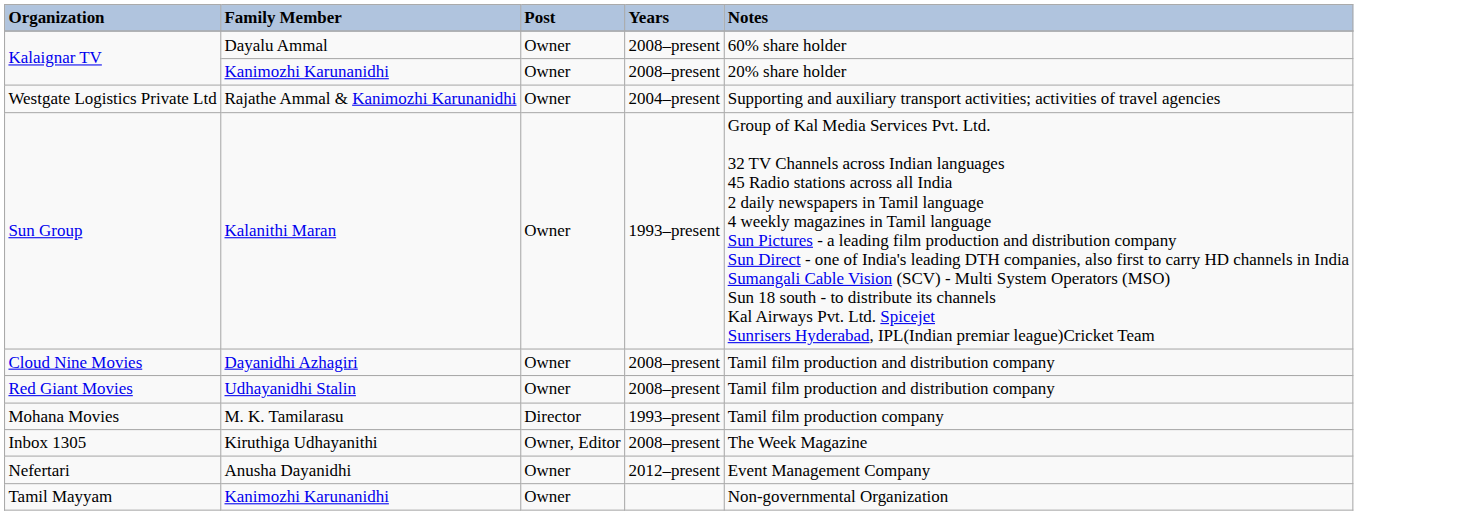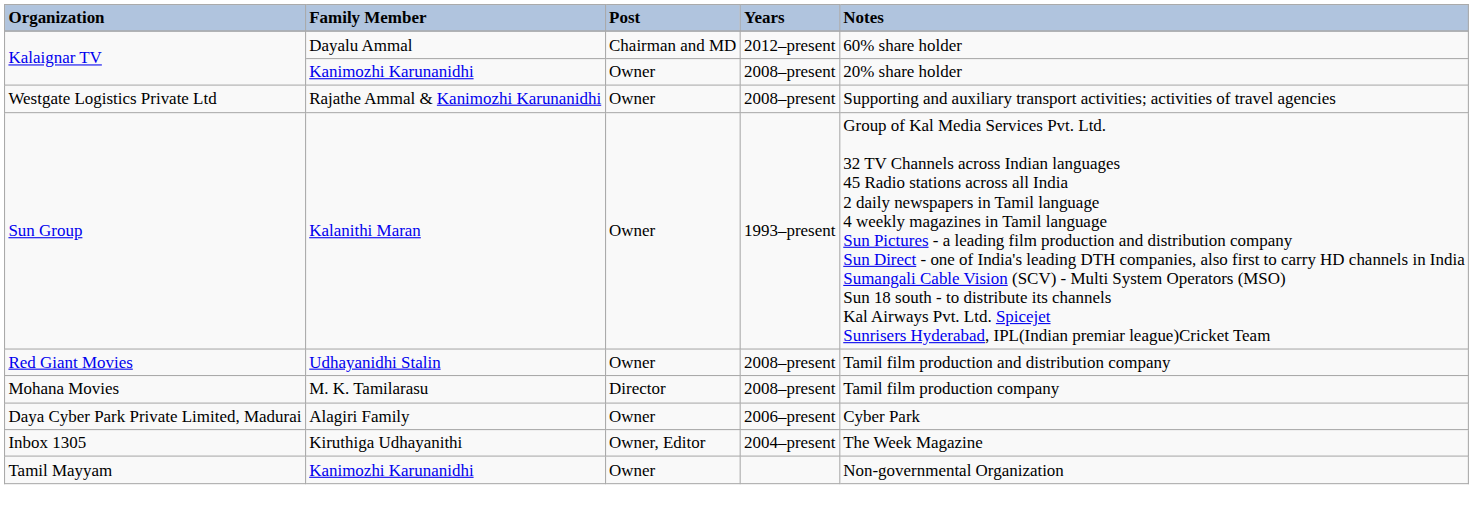(547, 44) Owner -> (673, 44) Chairman and MD
(674, 44) 2008–present -> (790, 44) 2012–present
(674, 98) 2004–present -> (790, 98) 2008–present
- row: (75, 362)
(674, 416) 1993–present -> (790, 389) 2008–present
+ row: (155, 416)
(674, 443) 2008–present -> (790, 443) 2004–present
- row: (39, 469)
